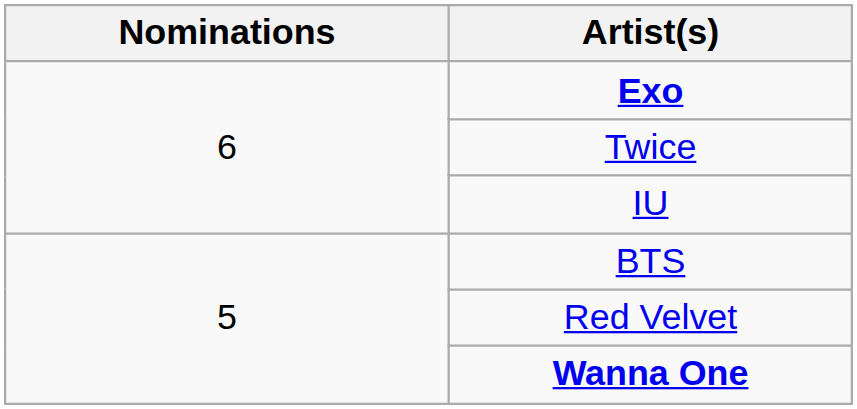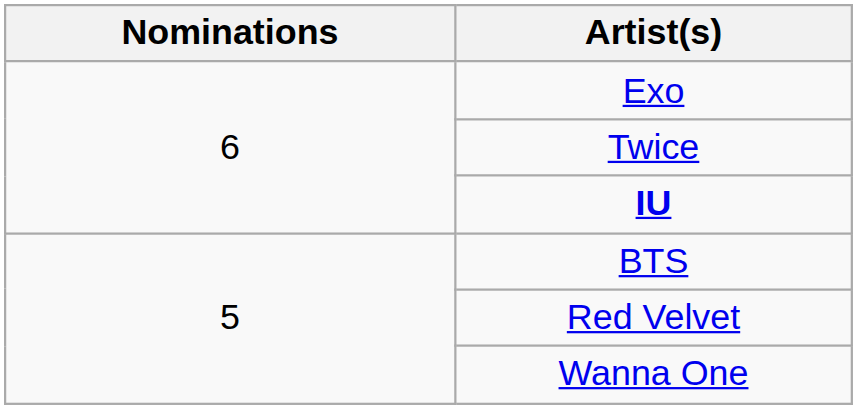(651, 89) bold -> (654, 89) normal
(651, 203) normal -> (653, 203) bold
(651, 373) bold -> (654, 373) normal
